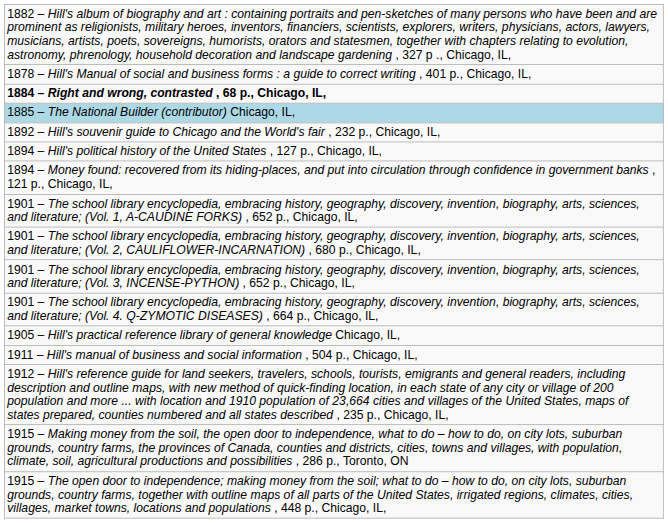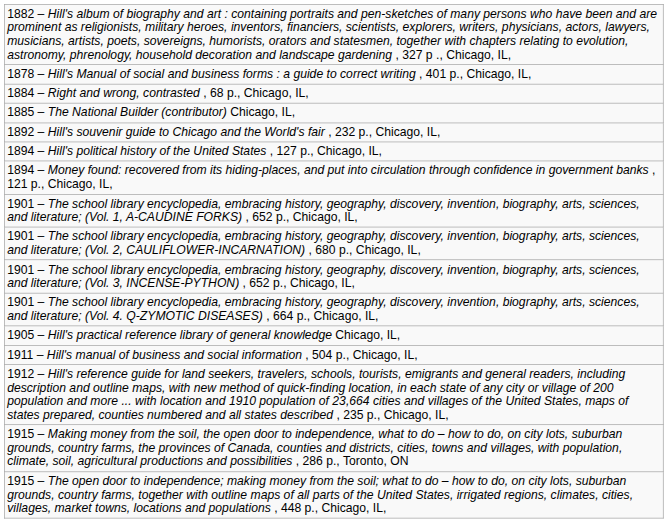(167, 93) bold -> (158, 93) normal
(151, 113) lightblue background -> (151, 113) no background
